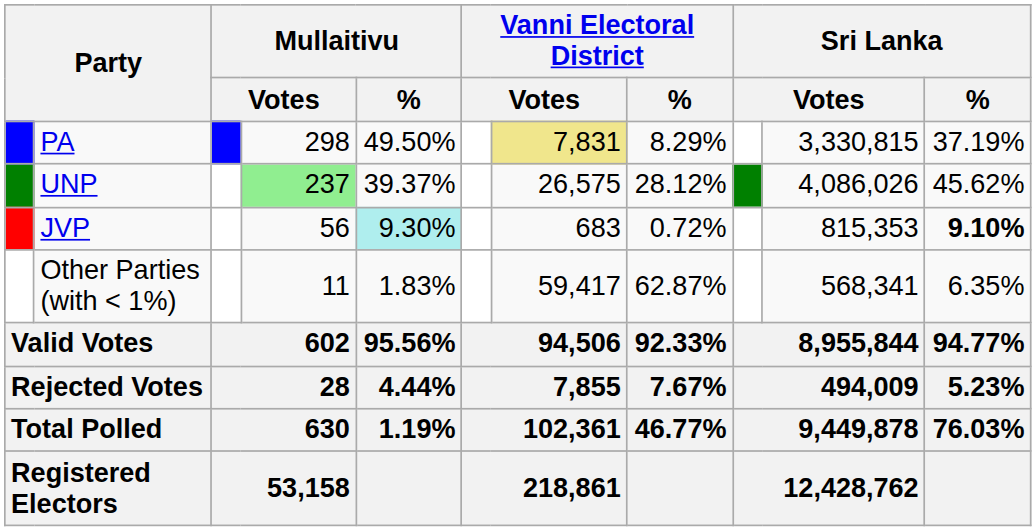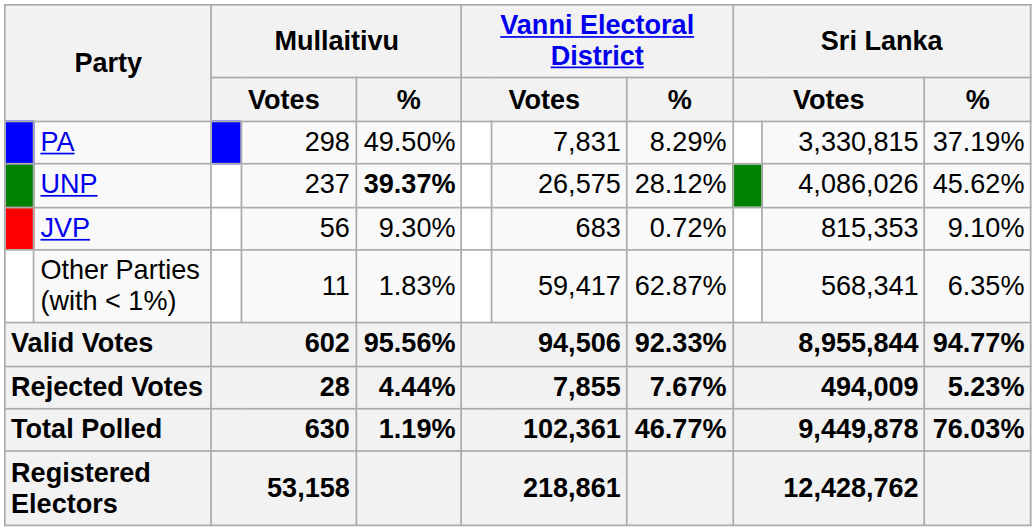(587, 142) khaki background -> (587, 142) no background
(327, 185) lightgreen background -> (327, 185) no background
(410, 185) normal -> (410, 185) bold
(417, 227) paleturquoise background -> (417, 227) no background
(986, 227) bold -> (986, 227) normal
